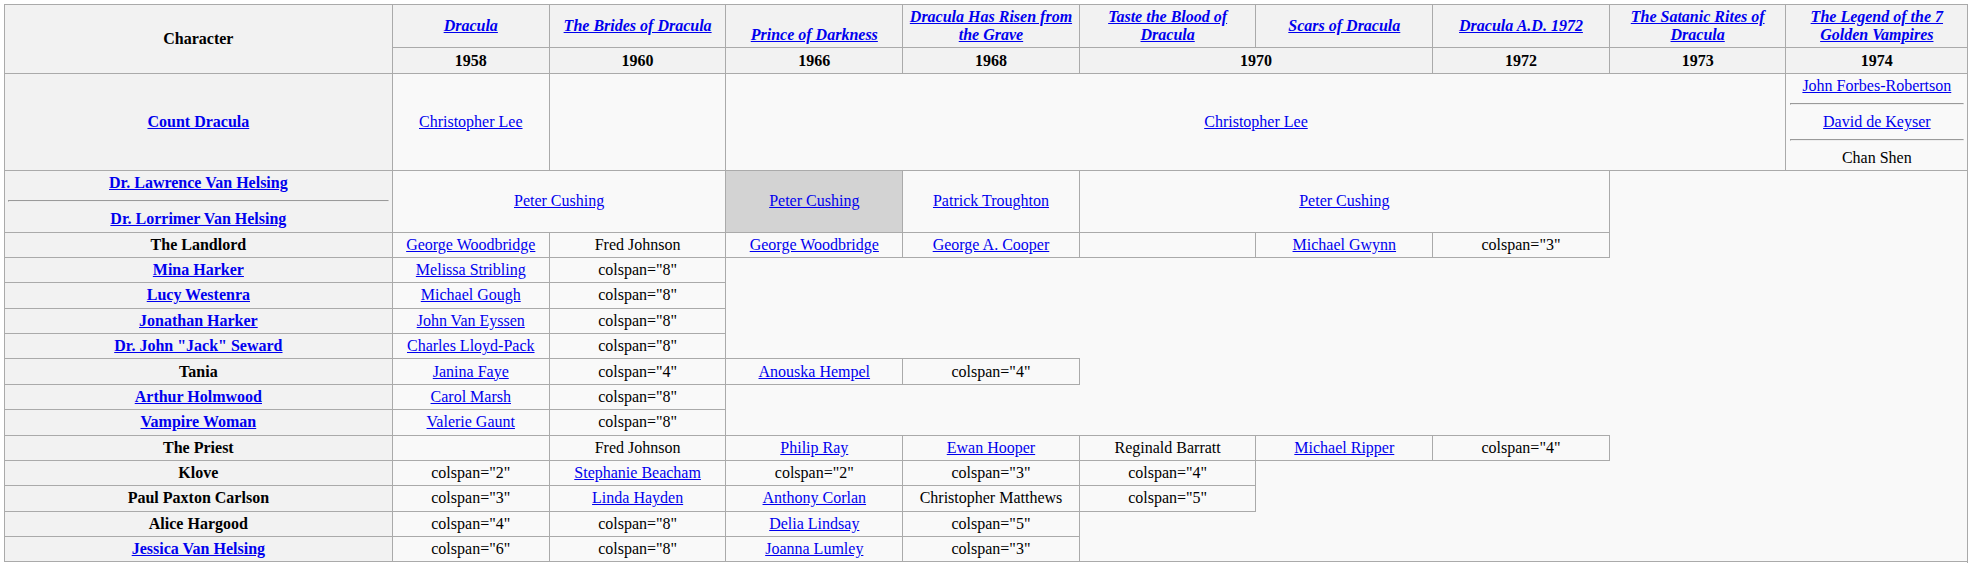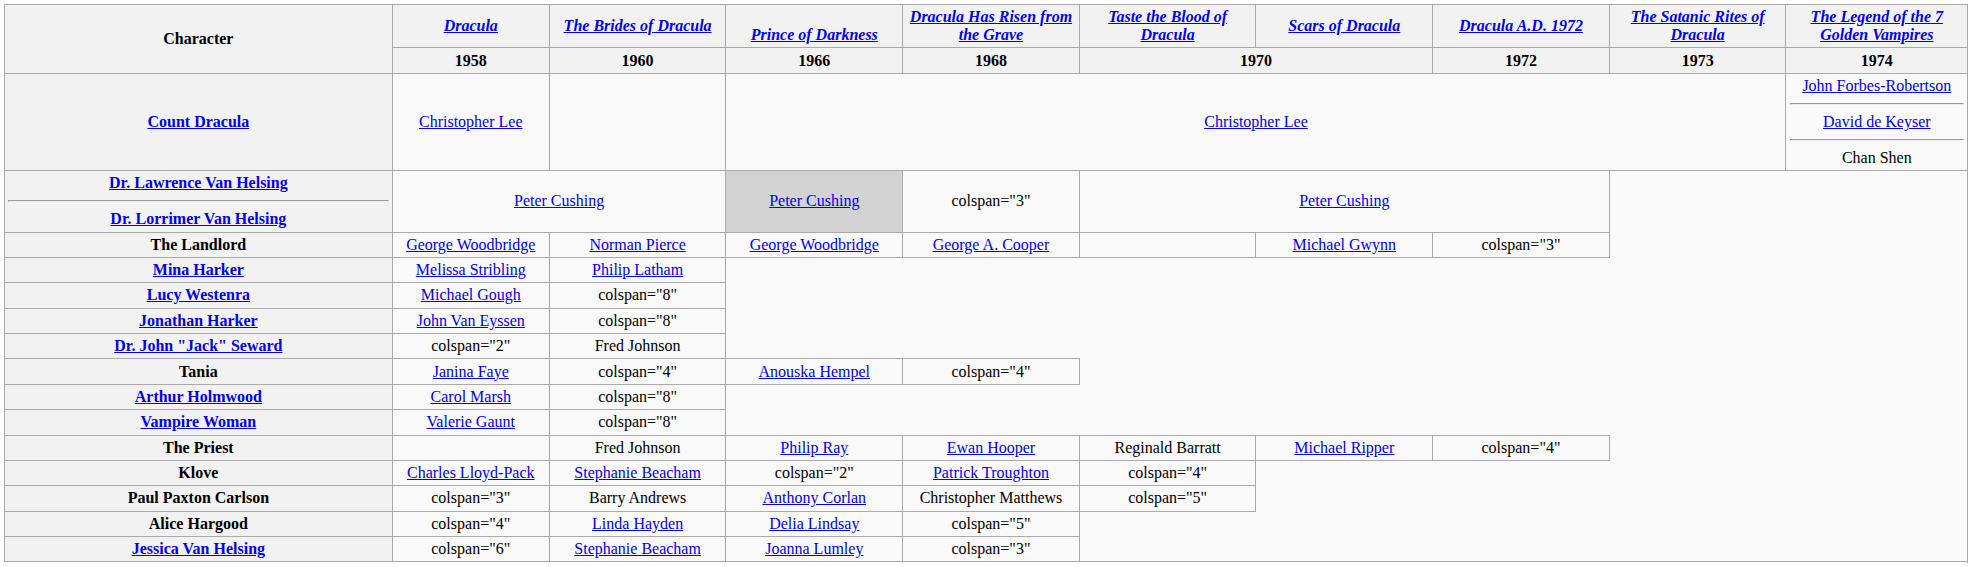(991, 201) Patrick Troughton -> (991, 201) colspan="3"
(638, 244) Fred Johnson -> (638, 244) Norman Pierce
(638, 270) colspan="8" -> (638, 270) Philip Latham
(471, 346) Charles Lloyd-Pack -> (471, 346) colspan="2"
(638, 346) colspan="8" -> (638, 346) Fred Johnson
(471, 473) colspan="2" -> (471, 473) Charles Lloyd-Pack
(991, 473) colspan="3" -> (991, 473) Patrick Troughton
(638, 498) Linda Hayden -> (638, 498) Barry Andrews
(638, 523) colspan="8" -> (638, 523) Linda Hayden
(638, 549) colspan="8" -> (638, 549) Stephanie Beacham
